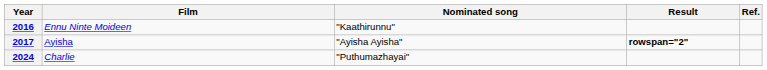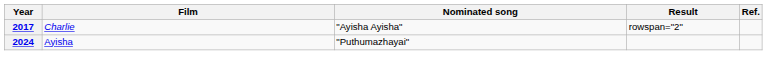- row: (23, 27)
(59, 42) Ayisha -> (59, 27) Charlie
(659, 42) bold -> (656, 27) normal
(59, 57) Charlie -> (59, 42) Ayisha
